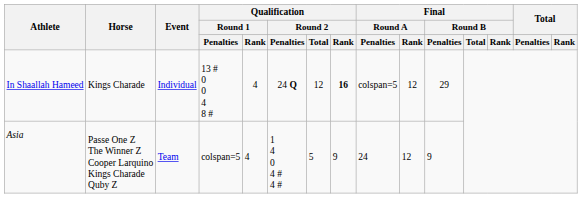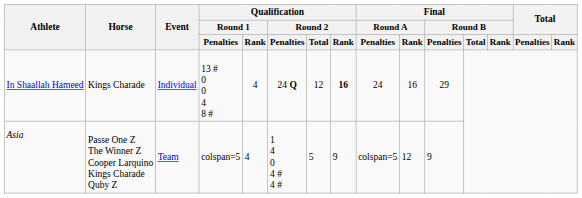(378, 86) colspan=5 -> (378, 86) 24
(412, 86) 12 -> (412, 86) 16
(363, 157) 24 -> (378, 157) colspan=5
